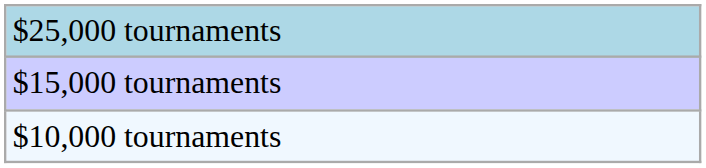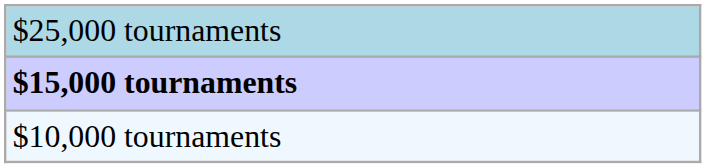(147, 82) normal -> (155, 82) bold
